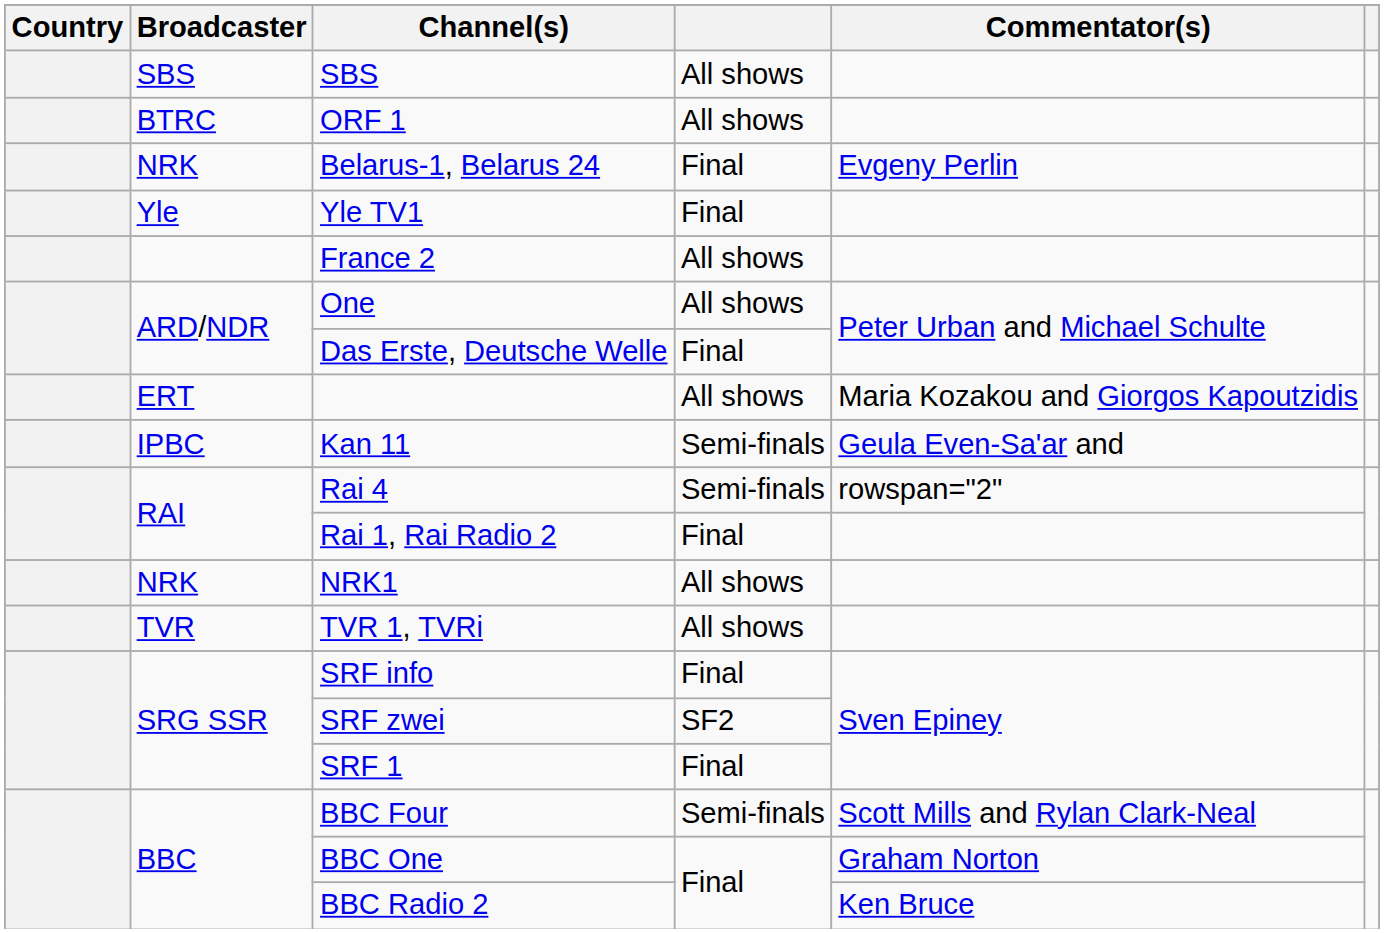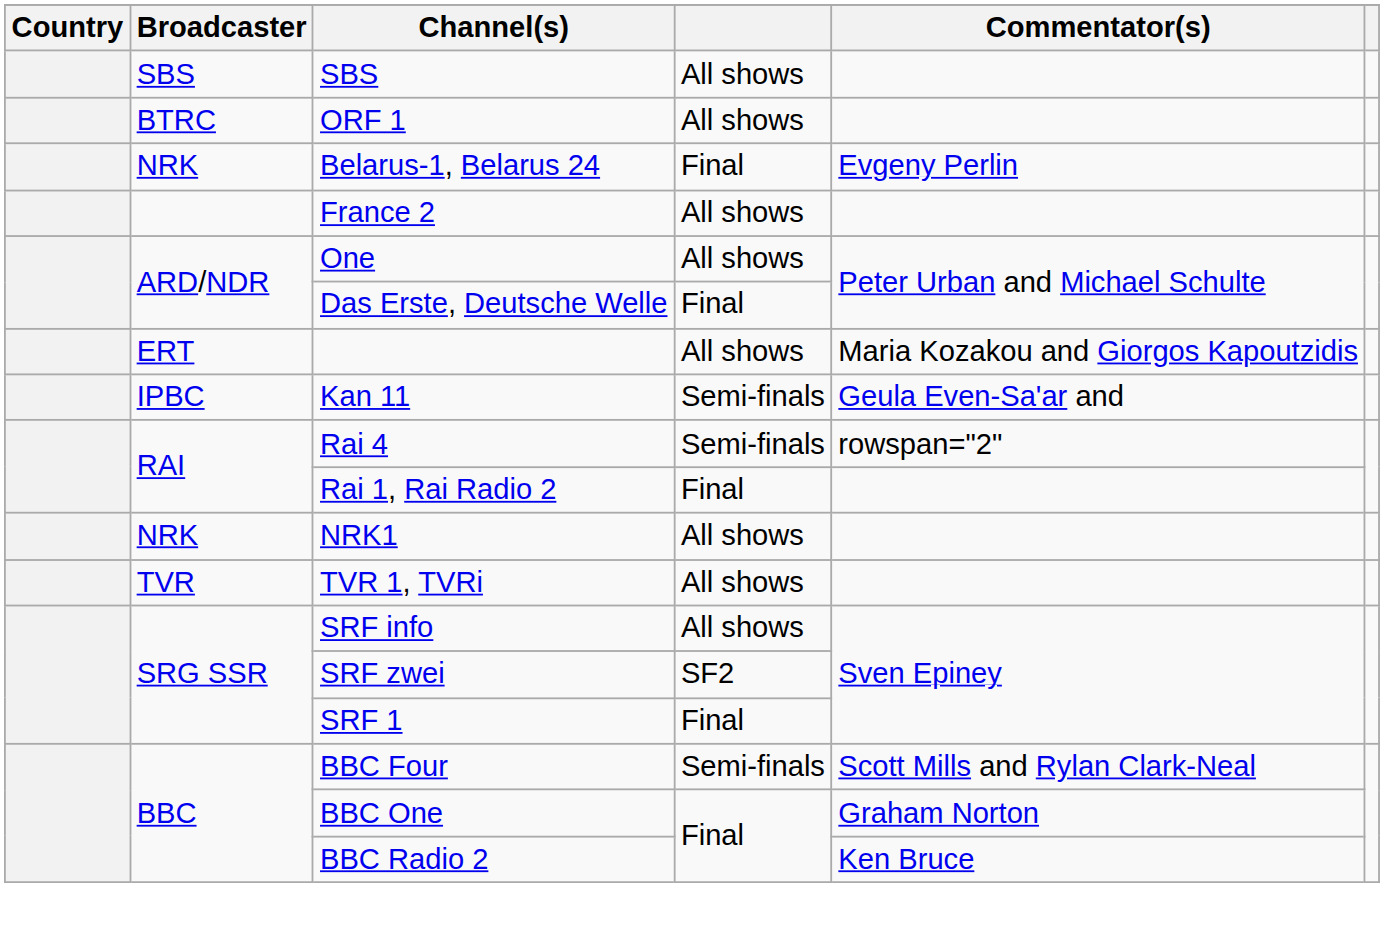- row: (372, 212)
(712, 674) Final -> (742, 627) All shows
